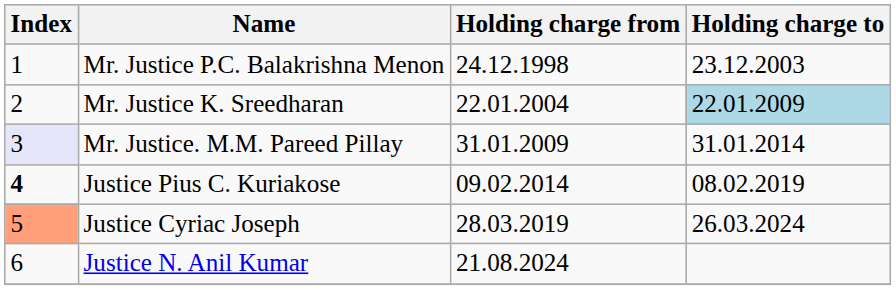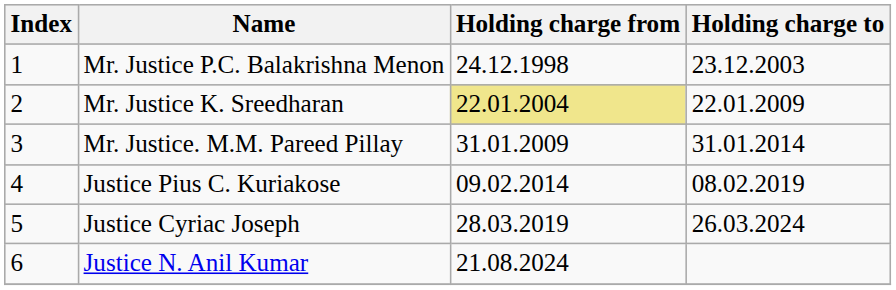(516, 104) no background -> (516, 104) khaki background
(748, 104) lightblue background -> (748, 104) no background
(17, 143) lavender background -> (17, 143) no background
(17, 183) bold -> (17, 183) normal
(17, 223) lightsalmon background -> (17, 223) no background
